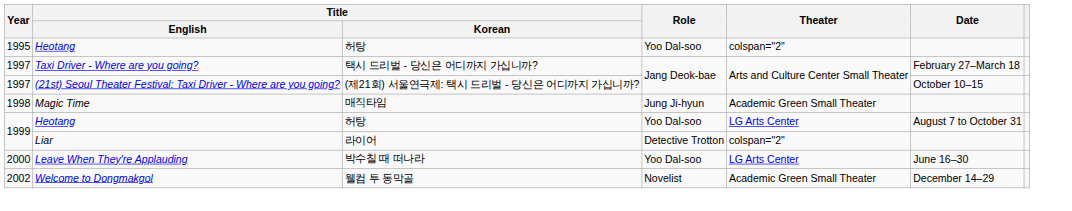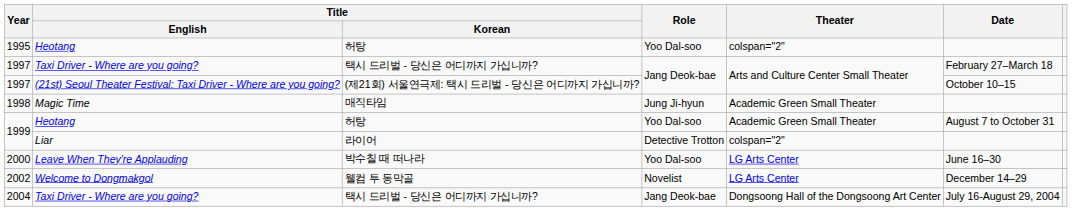(764, 122) LG Arts Center -> (802, 122) Academic Green Small Theater
(802, 178) Academic Green Small Theater -> (764, 178) LG Arts Center
+ row: (19, 197)
